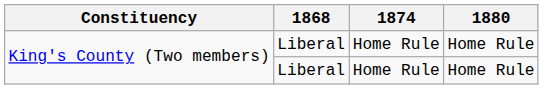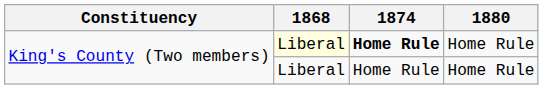(311, 44) no background -> (311, 44) lightyellow background
(396, 44) normal -> (396, 44) bold
